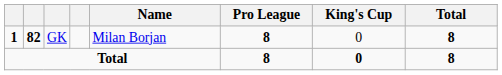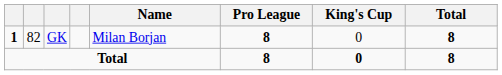(34, 37) bold -> (34, 37) normal
